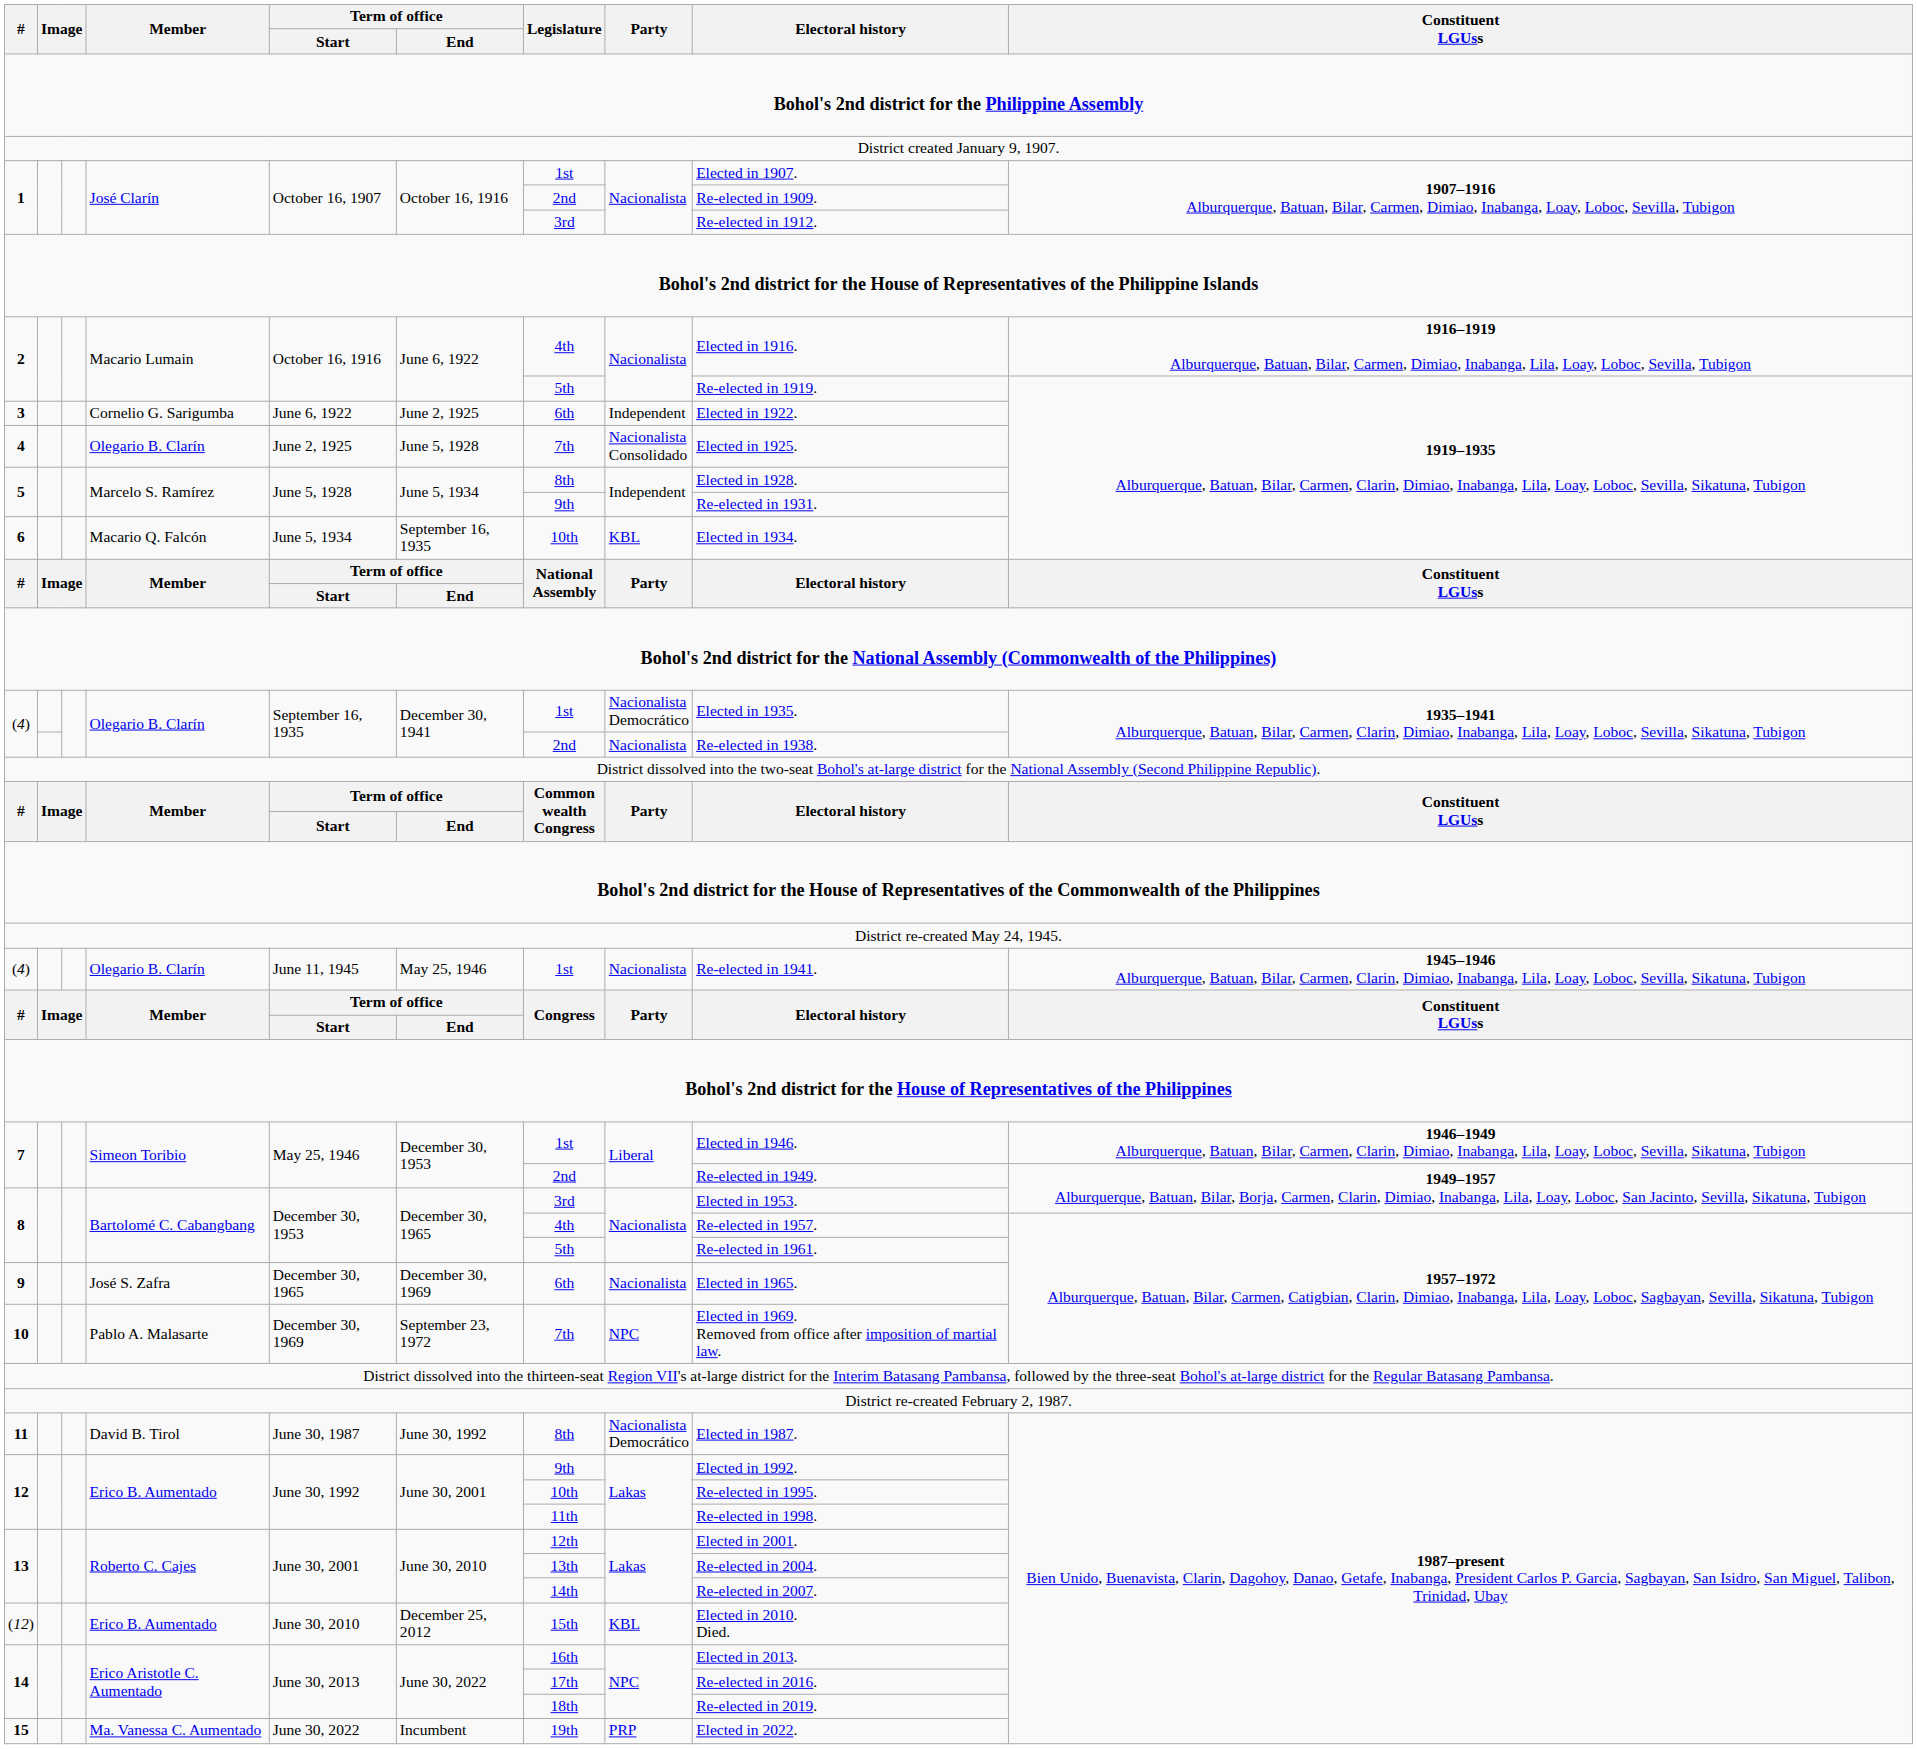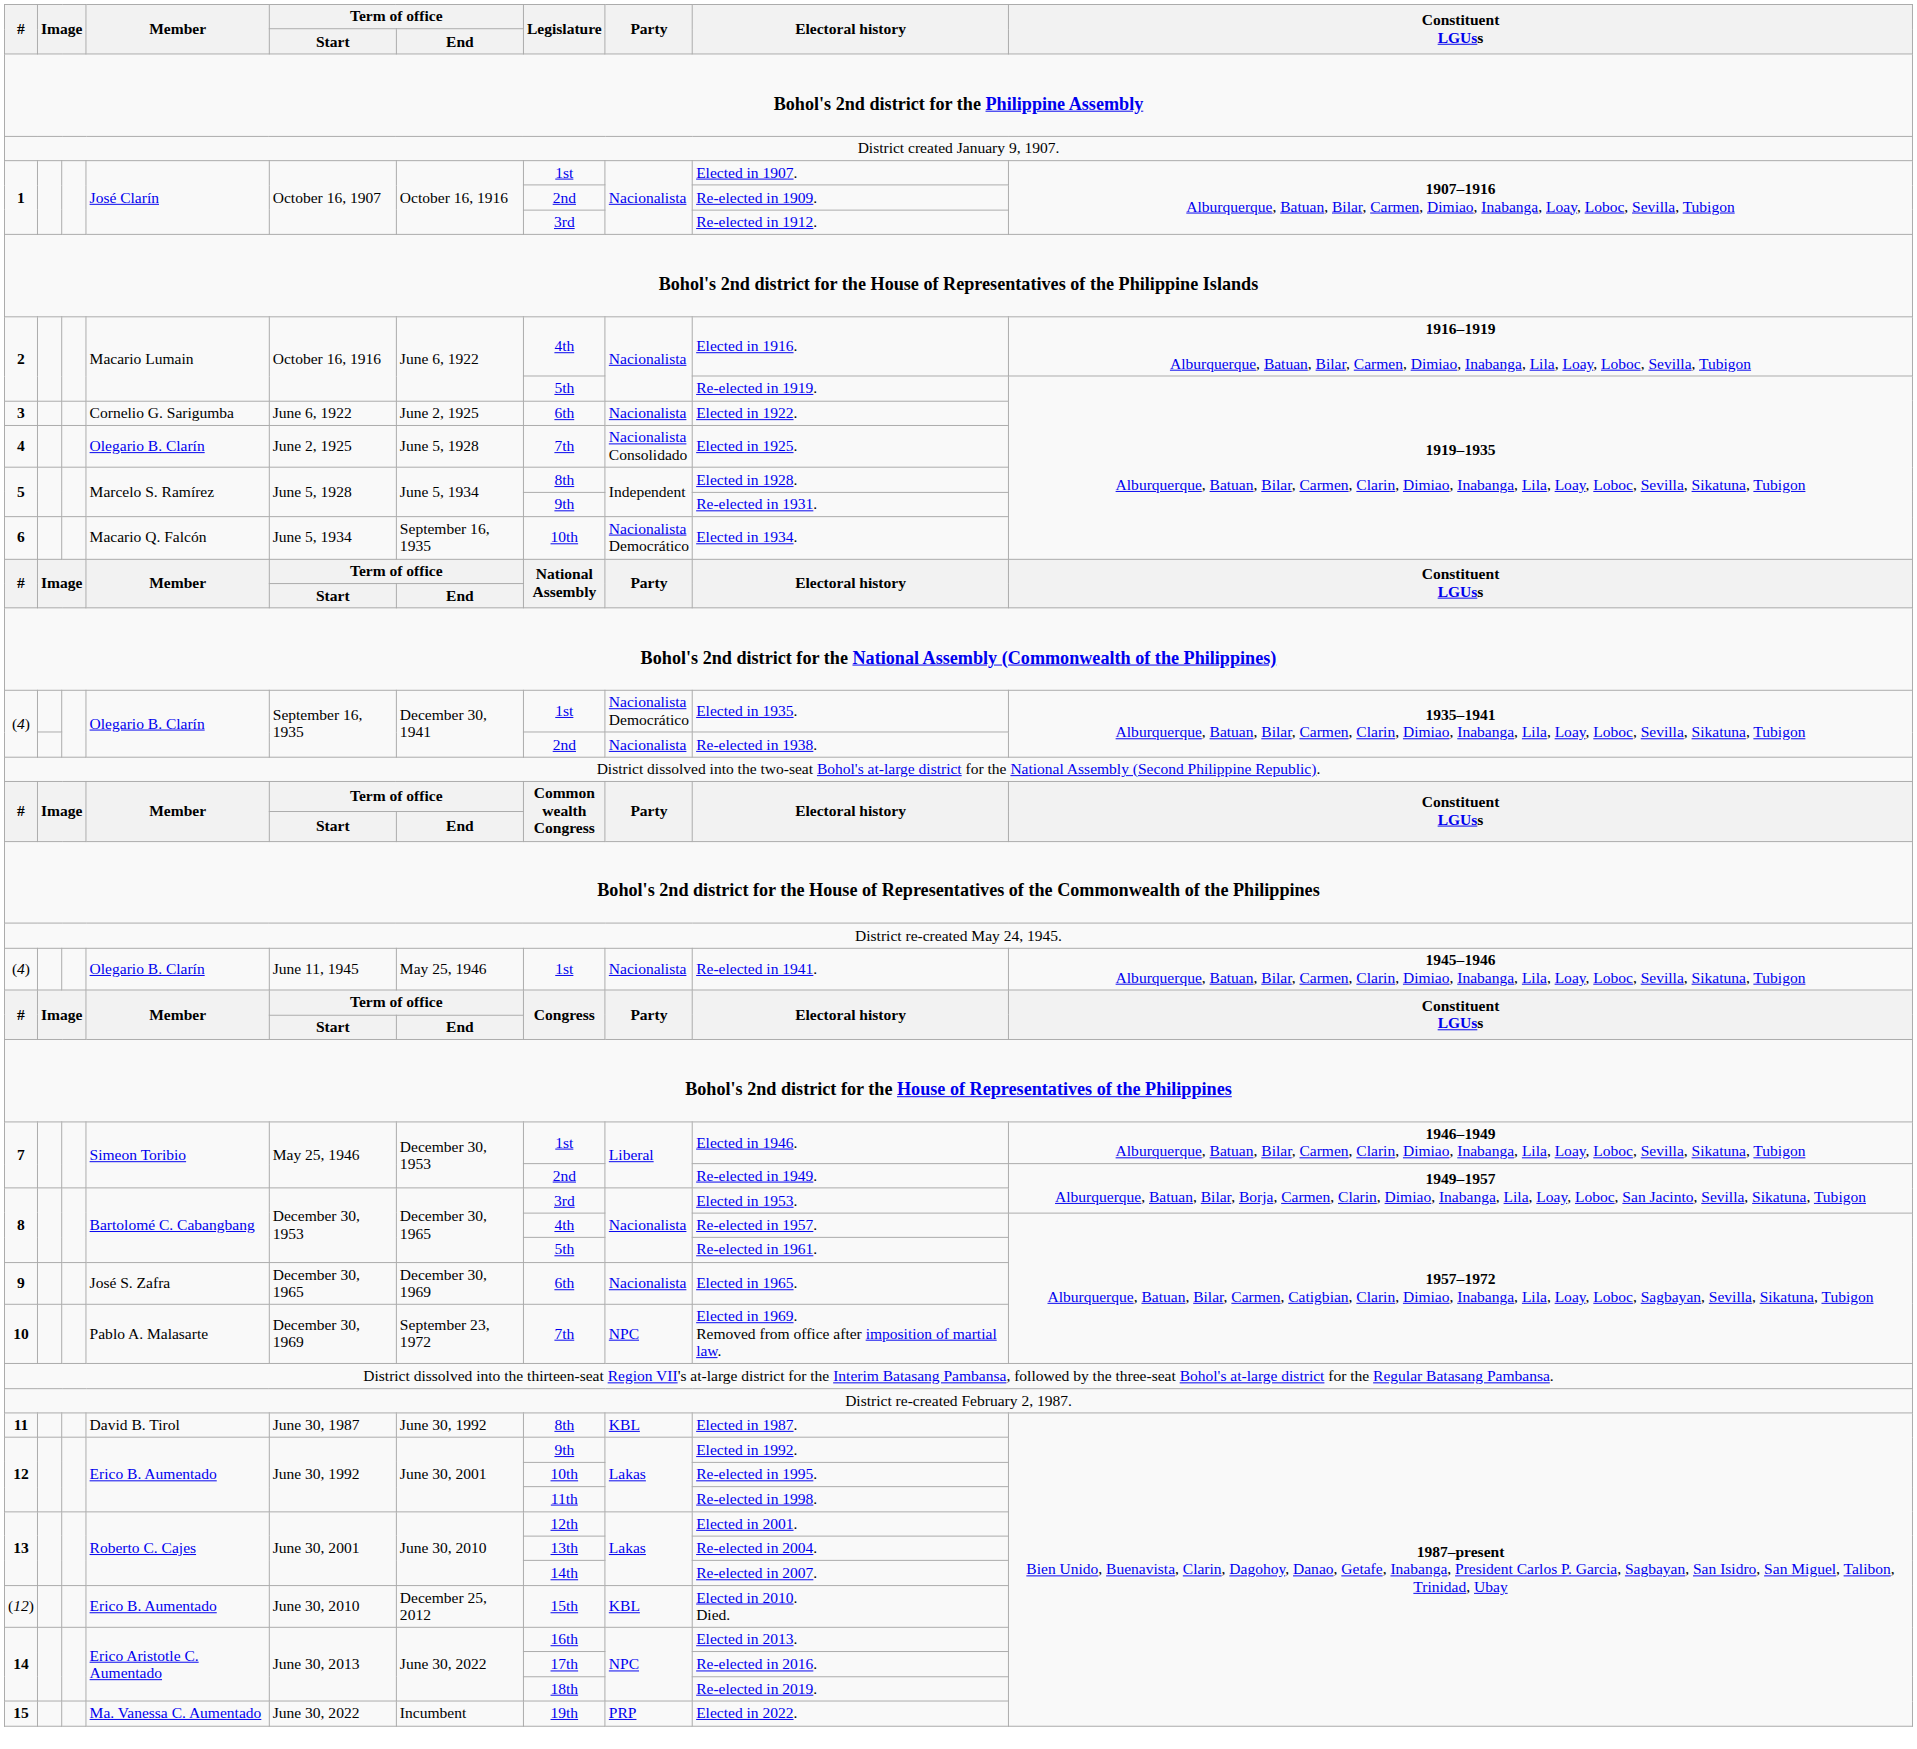(647, 413) Independent -> (648, 413) Nacionalista
(624, 537) KBL -> (649, 537) Nacionalista Democrático
(649, 1434) Nacionalista Democrático -> (624, 1425) KBL
